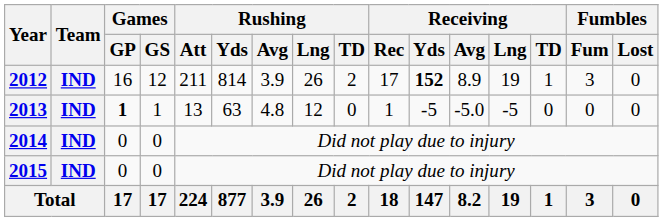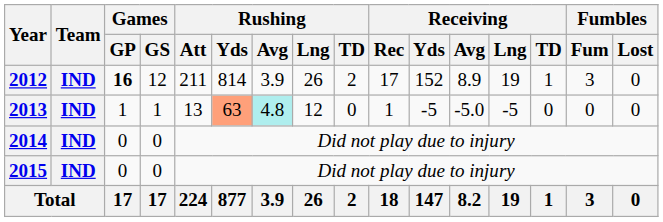(123, 79) normal -> (123, 79) bold
(429, 79) bold -> (429, 79) normal
(123, 110) bold -> (123, 110) normal
(232, 110) no background -> (232, 110) lightsalmon background
(272, 110) no background -> (272, 110) paleturquoise background
